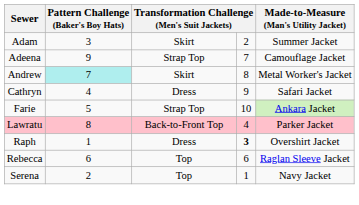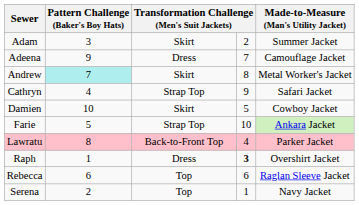(184, 58) Strap Top -> (184, 58) Dress
(184, 91) Dress -> (184, 91) Strap Top
+ row: (25, 108)
